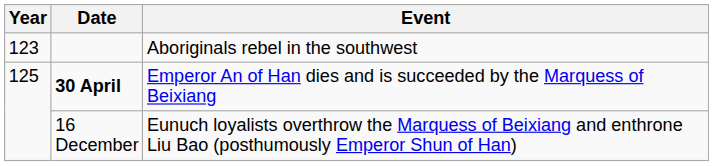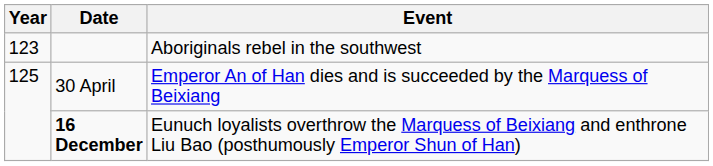(88, 86) bold -> (85, 86) normal
(97, 135) normal -> (99, 135) bold
